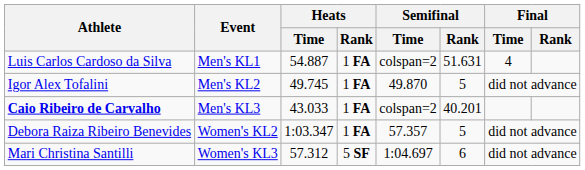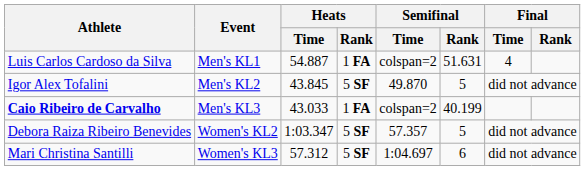(309, 85) 49.745 -> (309, 85) 43.845
(356, 85) 1 FA -> (356, 85) 5 SF
(462, 108) 40.201 -> (462, 108) 40.199
(356, 131) 1 FA -> (356, 131) 5 SF
